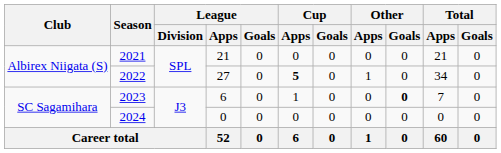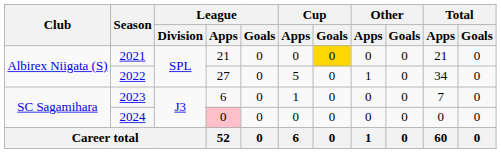(332, 55) no background -> (332, 55) gold background
(296, 76) bold -> (296, 76) normal
(404, 96) bold -> (404, 96) normal
(223, 117) no background -> (223, 117) pink background
